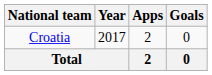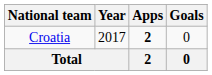(148, 37) normal -> (148, 37) bold
